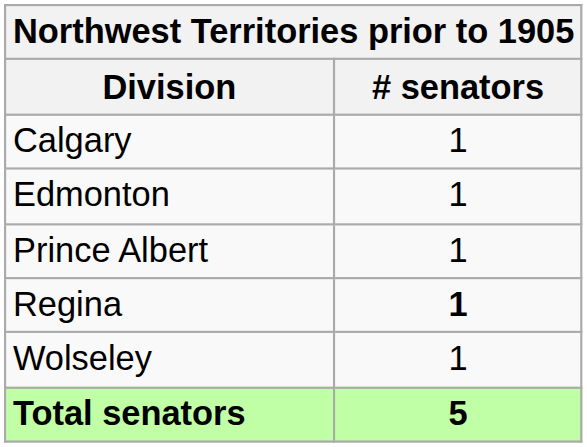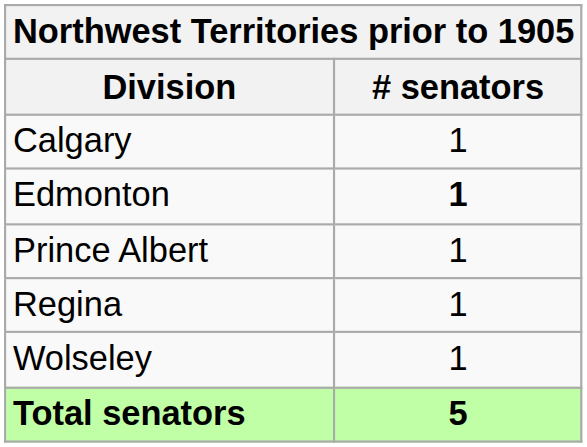(458, 195) normal -> (458, 195) bold
(458, 304) bold -> (458, 304) normal
